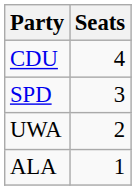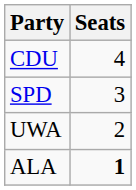(119, 166) normal -> (119, 166) bold
